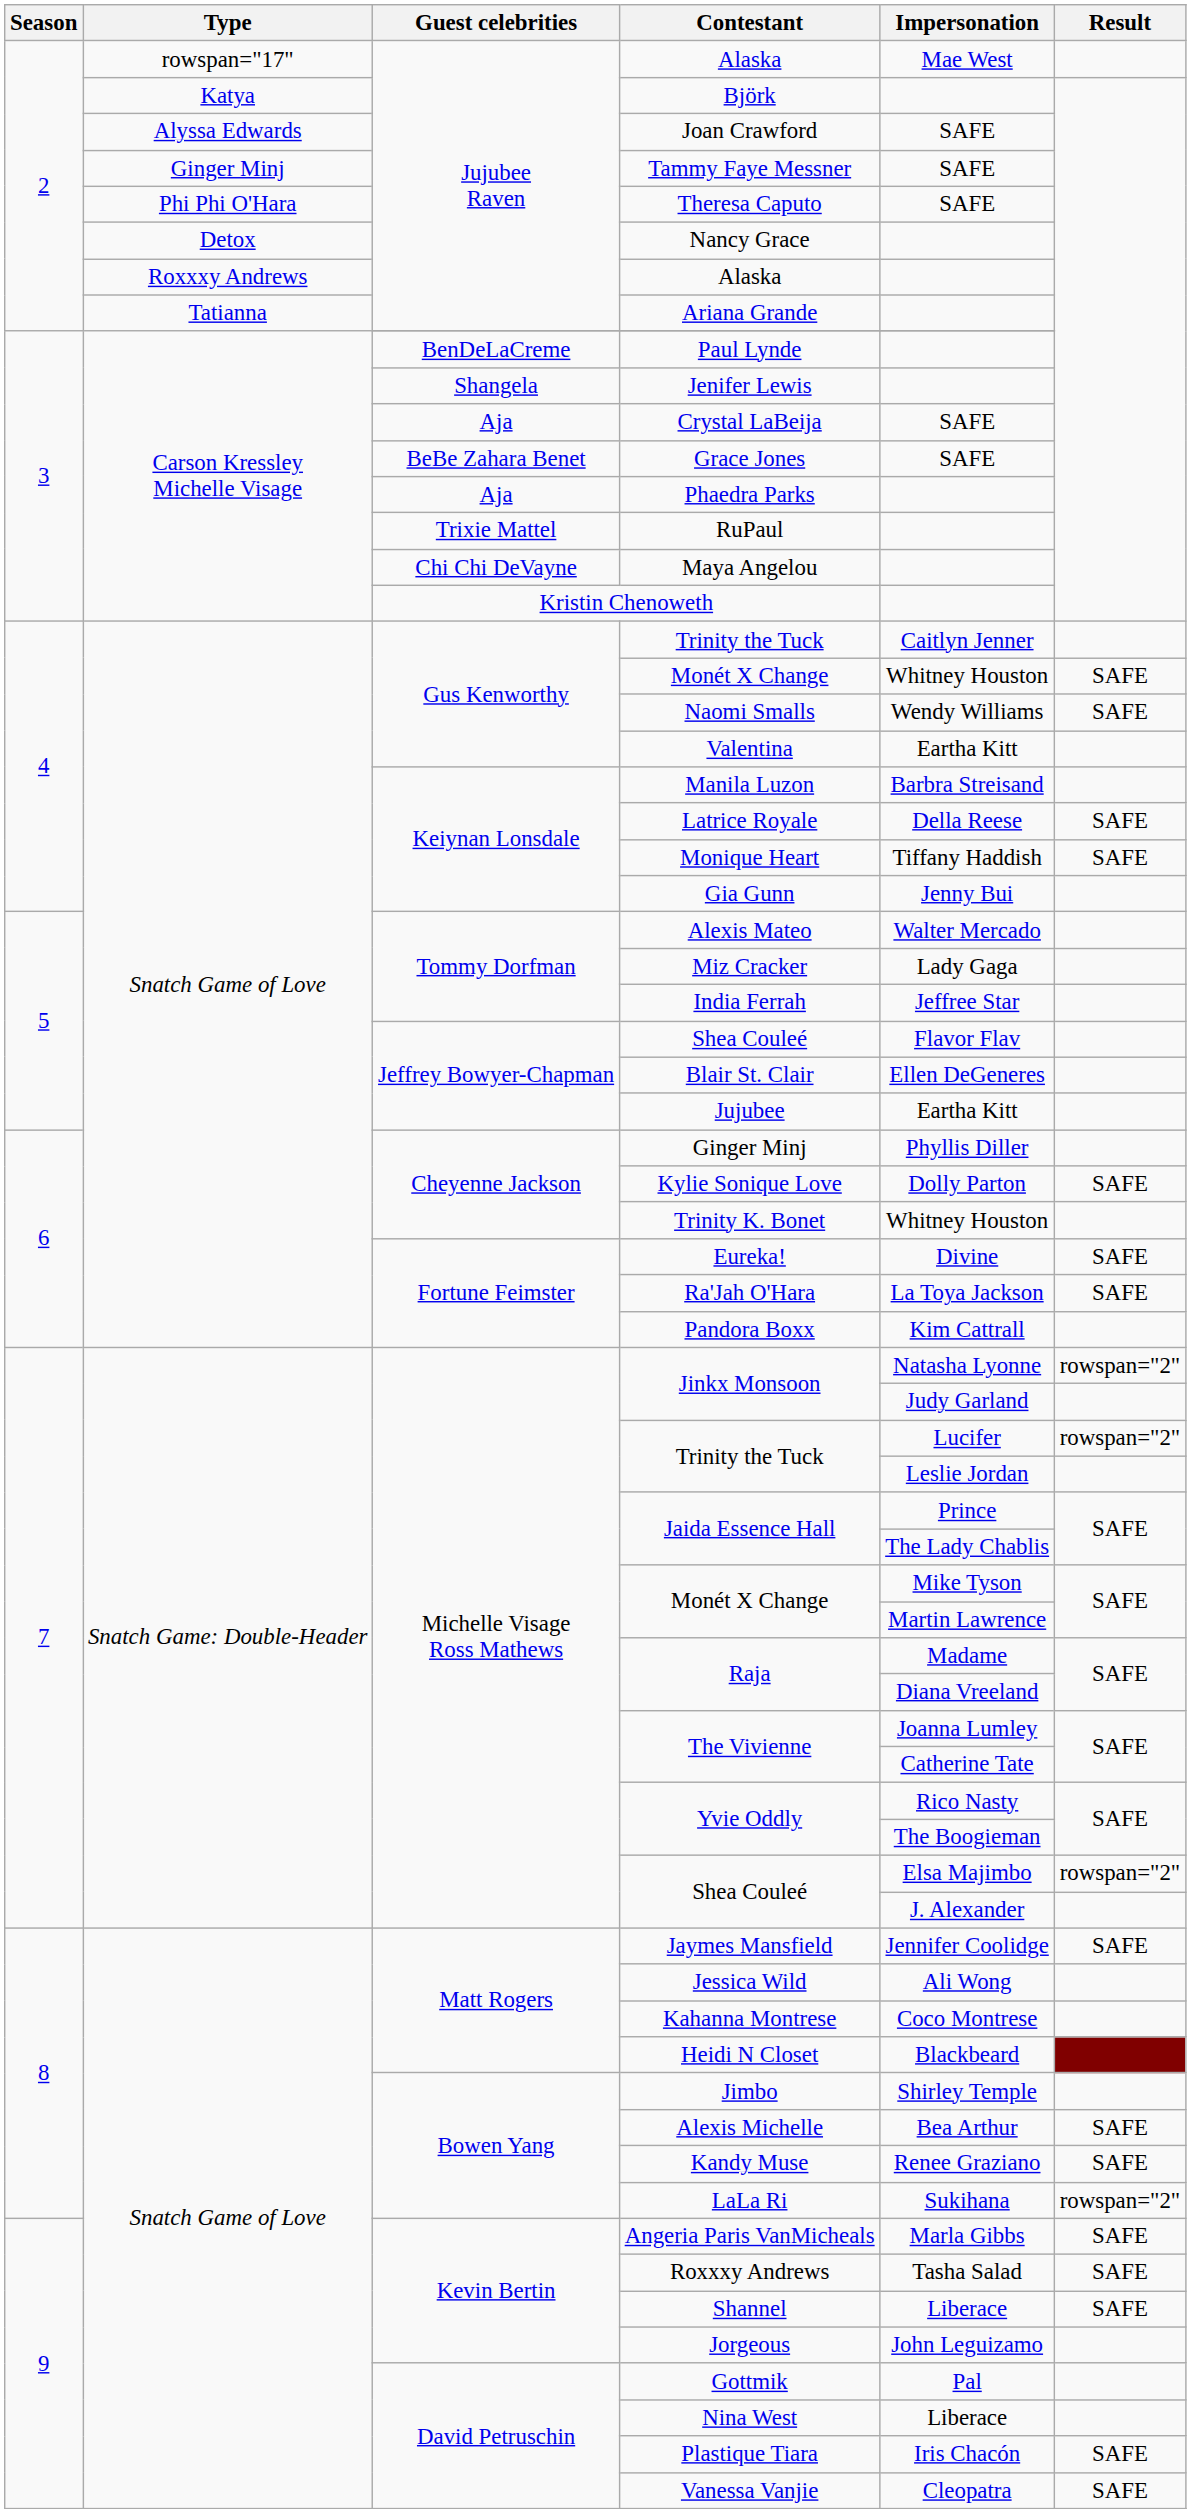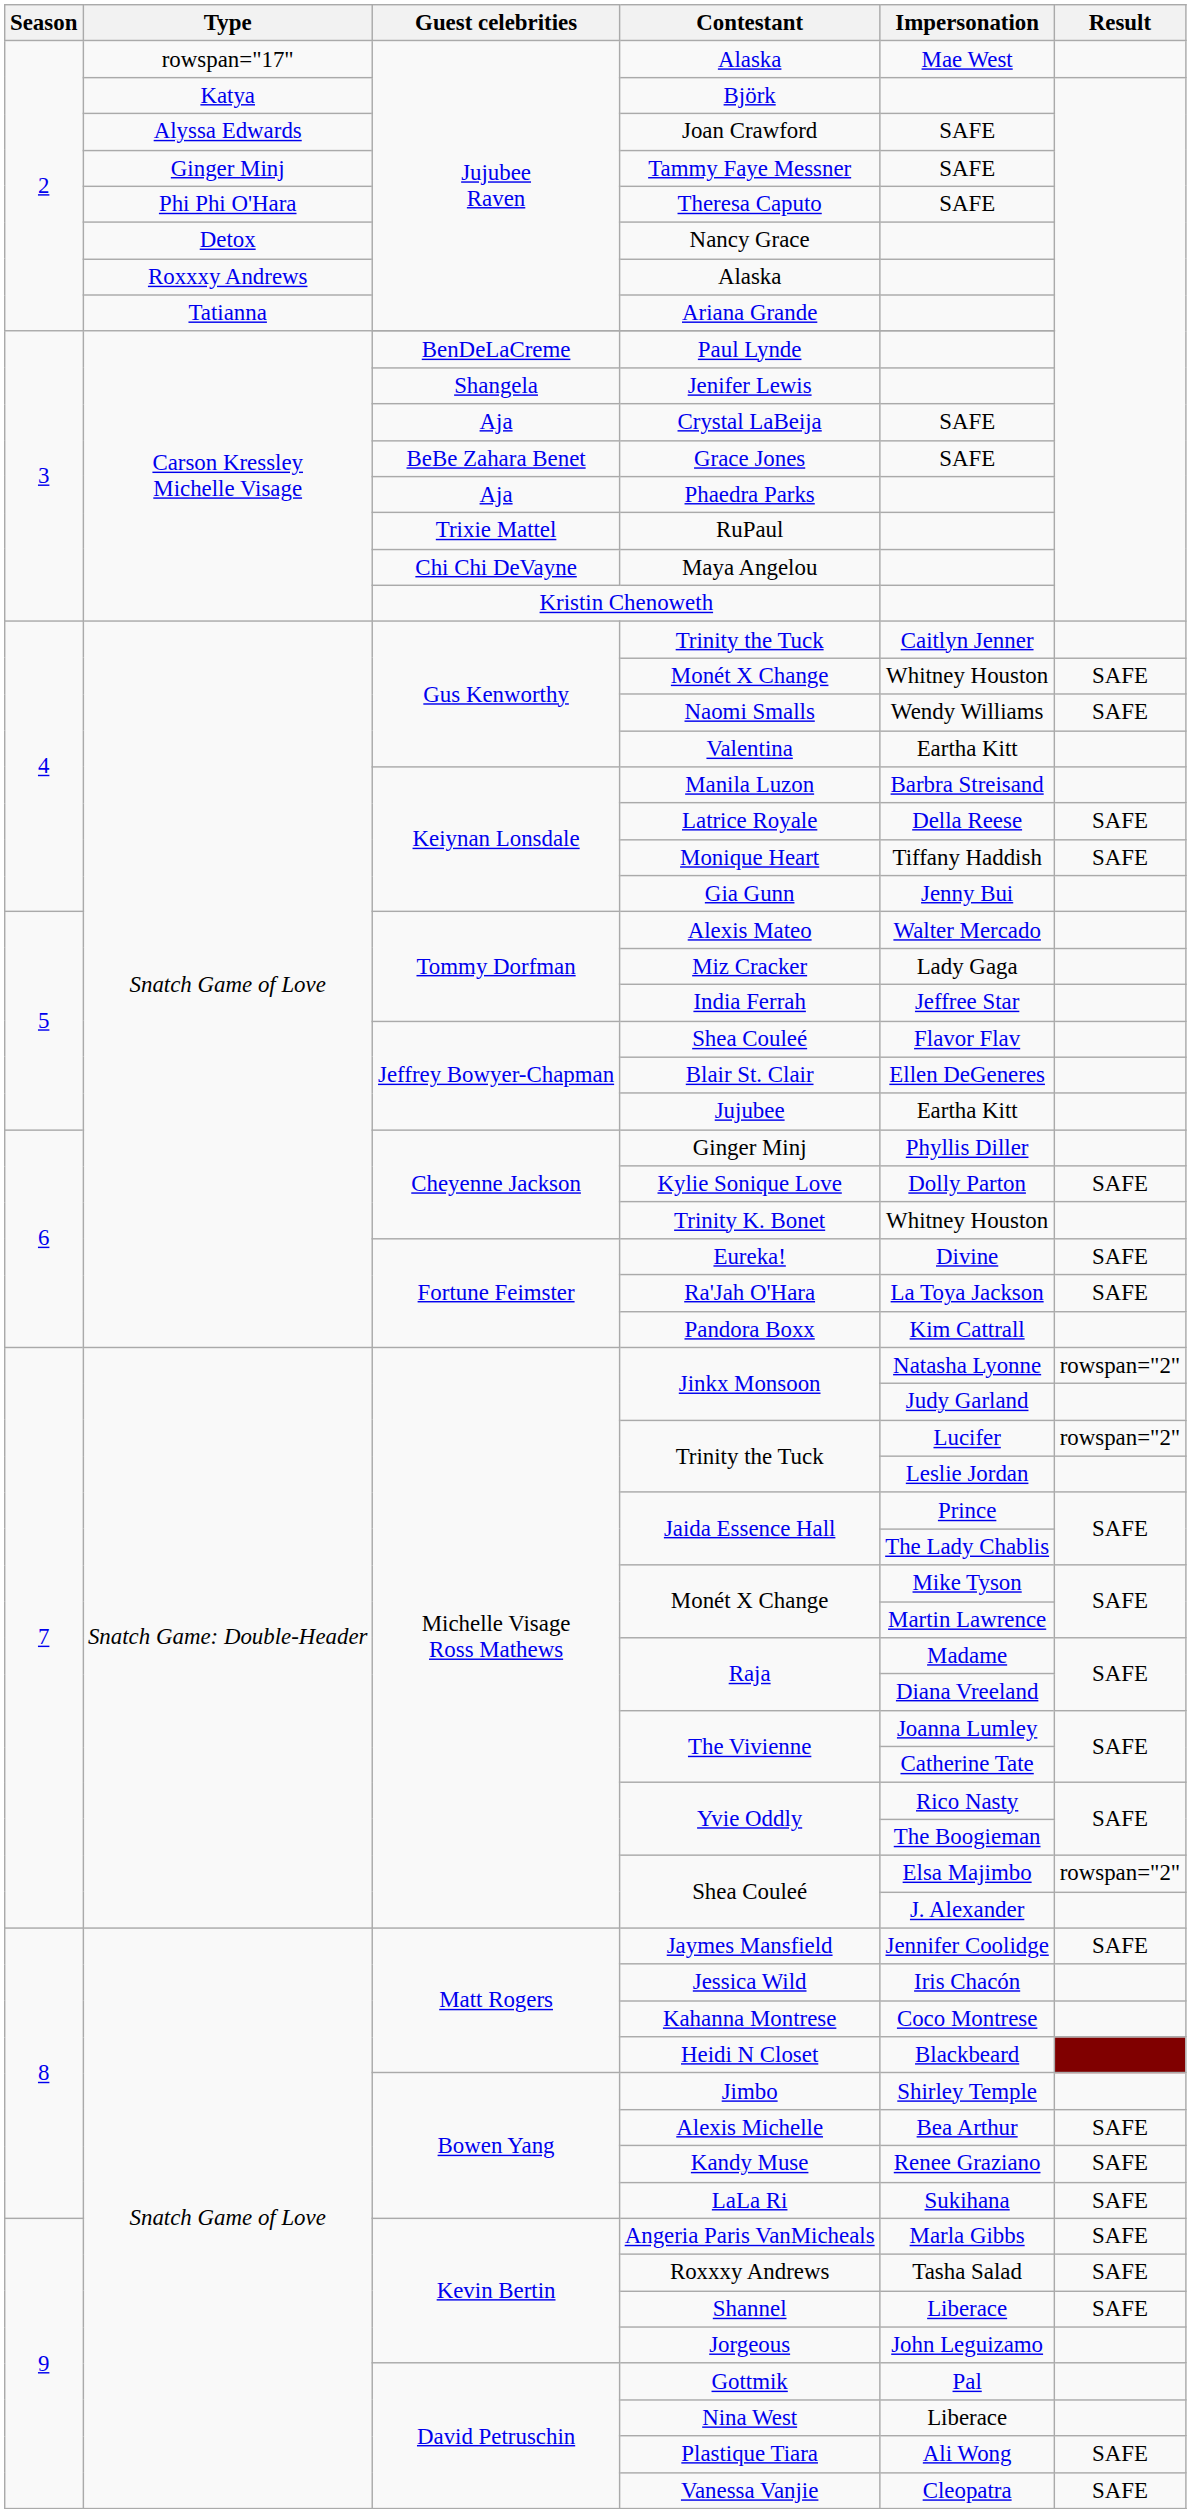(967, 1982) Ali Wong -> (967, 1982) Iris Chacón
(1120, 2199) rowspan="2" -> (1120, 2199) SAFE
(967, 2453) Iris Chacón -> (967, 2453) Ali Wong
